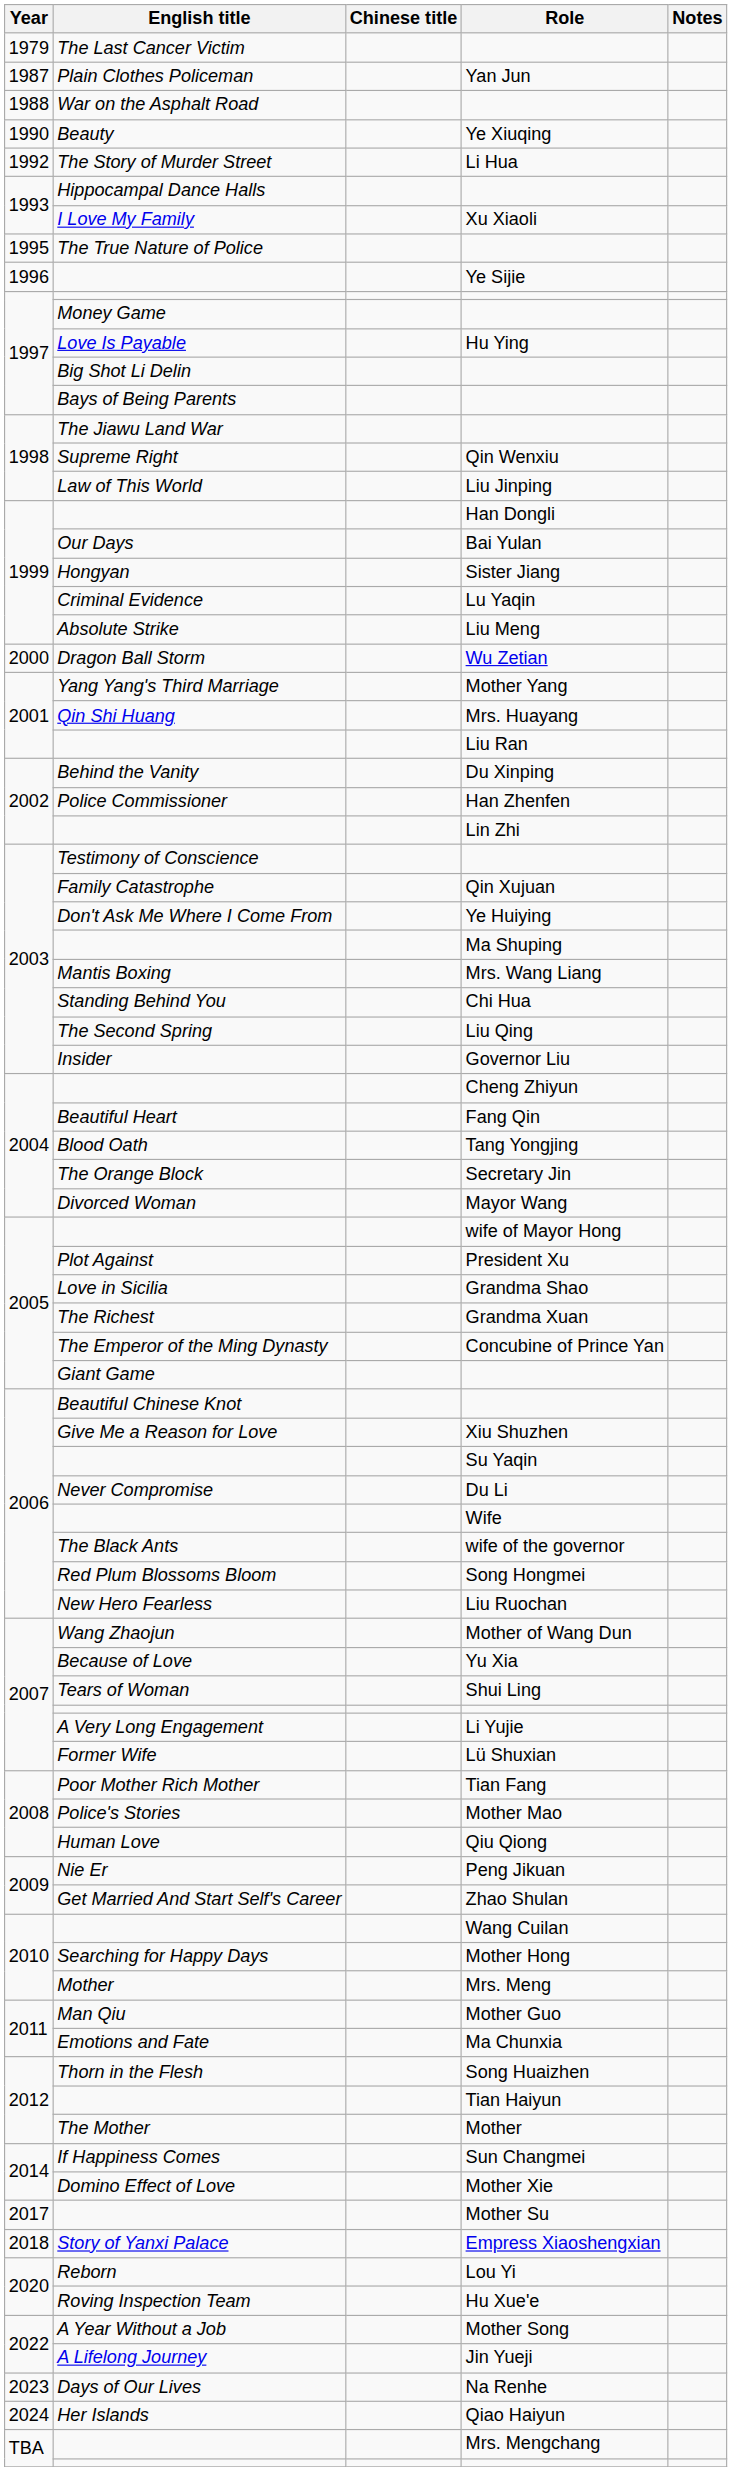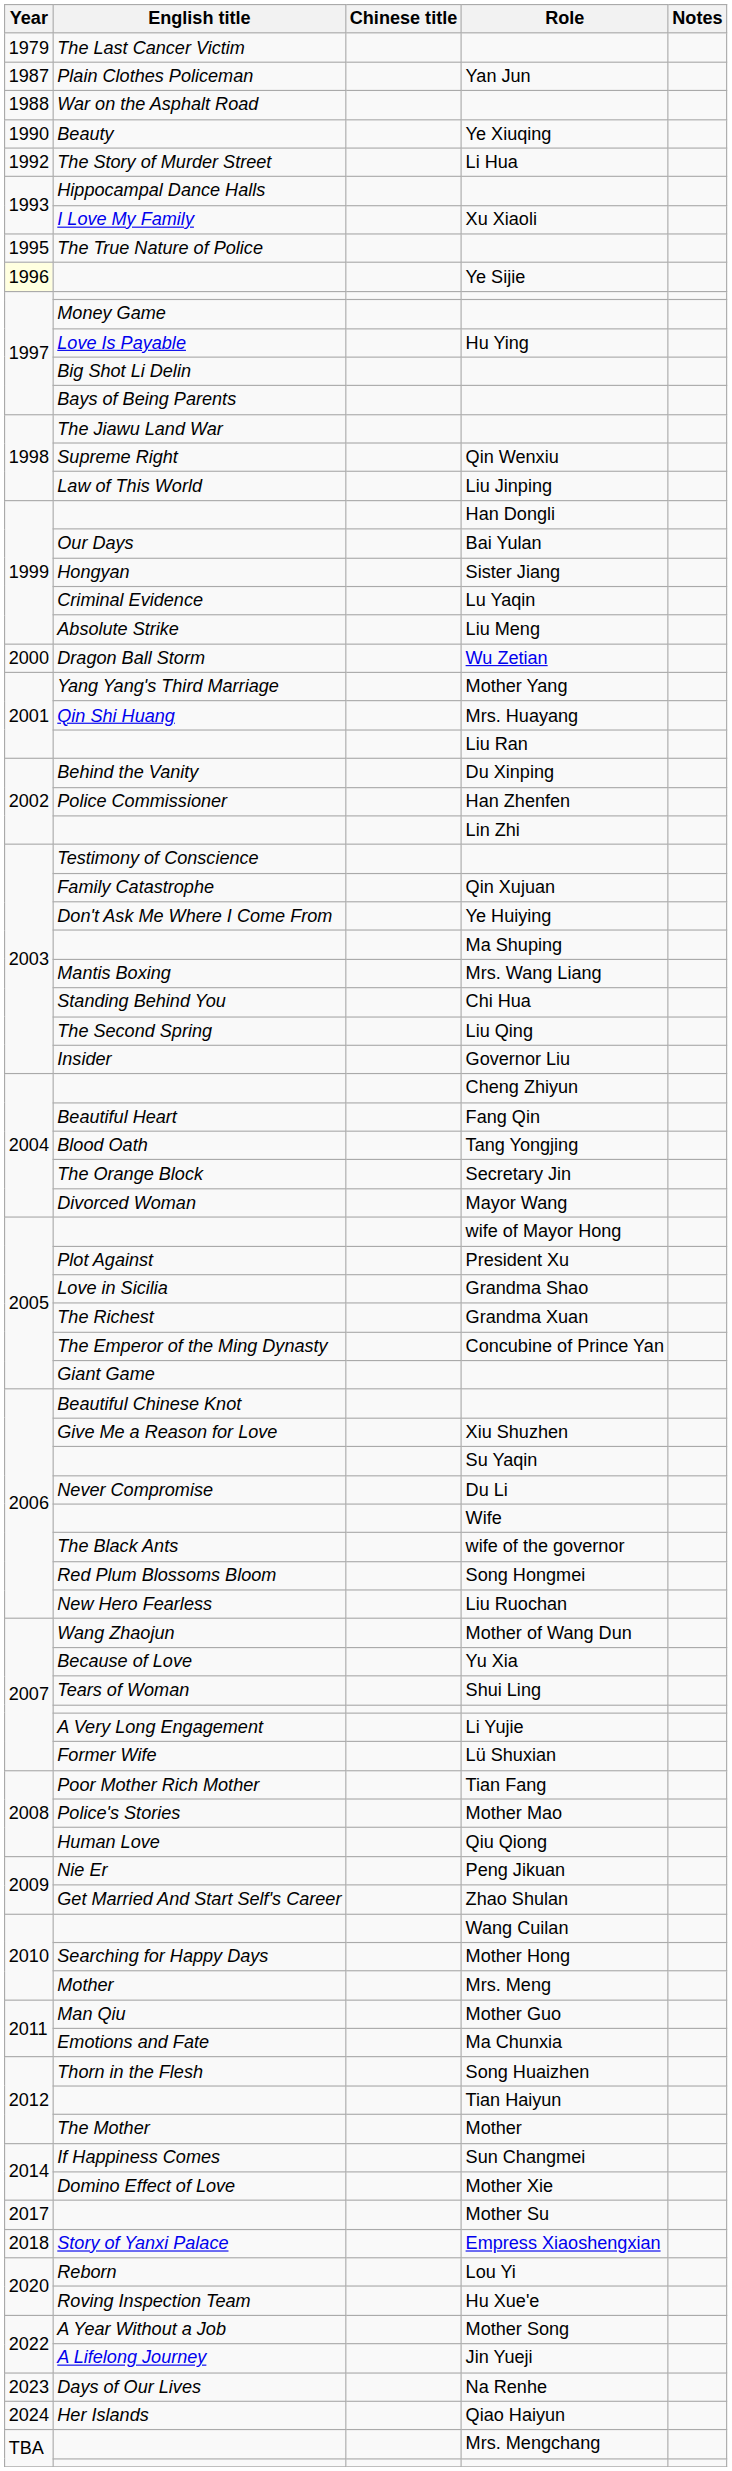(29, 276) no background -> (29, 276) lightyellow background
